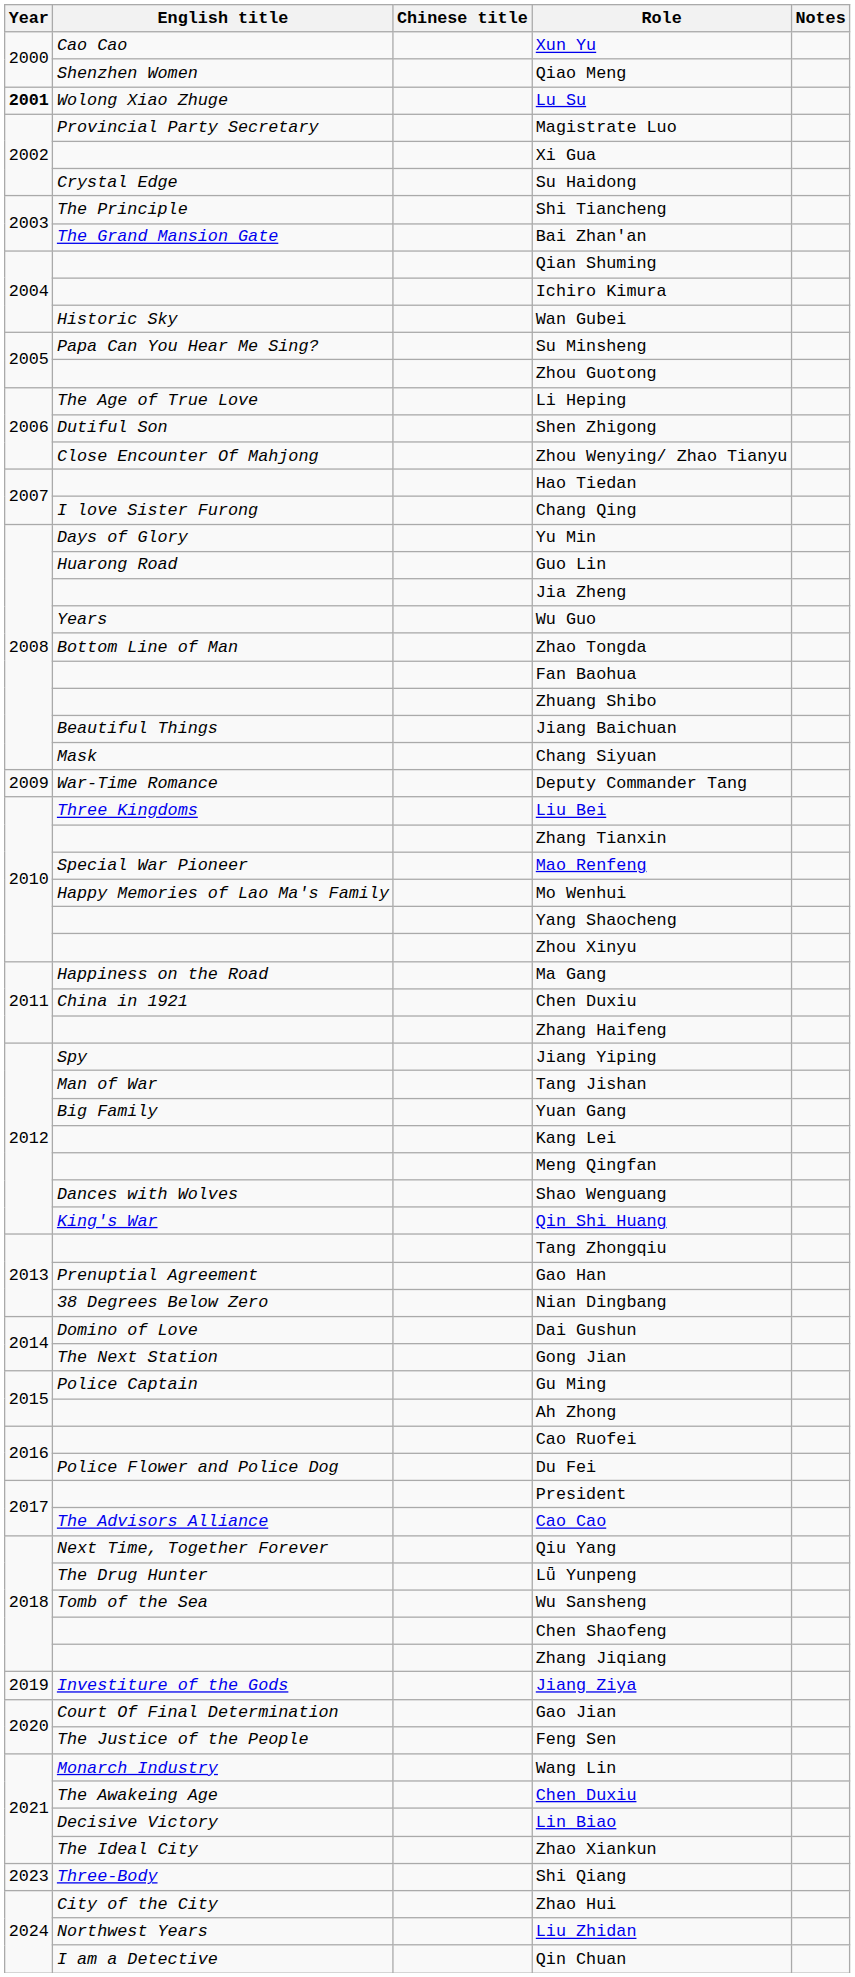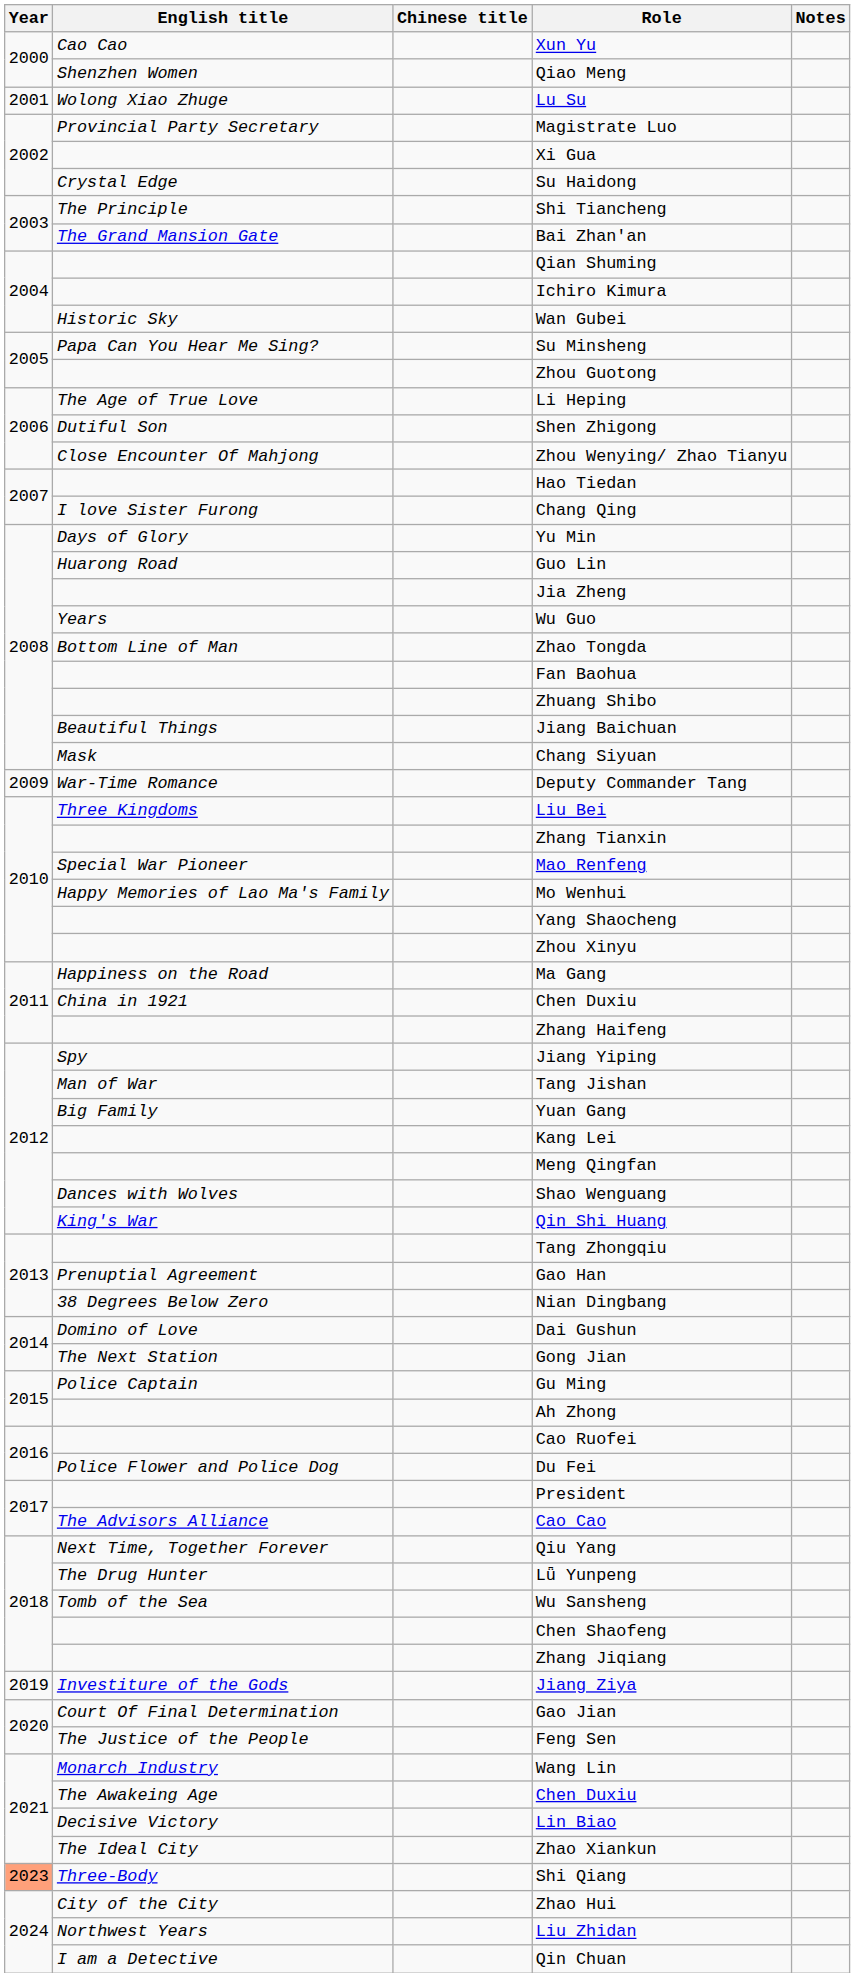(29, 100) bold -> (29, 100) normal
(29, 1877) no background -> (29, 1877) lightsalmon background
